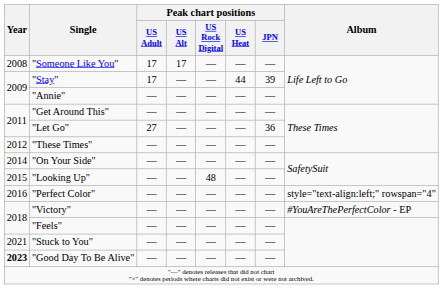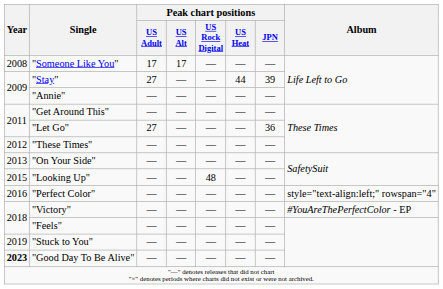(152, 79) 17 -> (152, 79) 27
(17, 161) 2014 -> (17, 161) 2013
(17, 242) 2021 -> (17, 242) 2019
